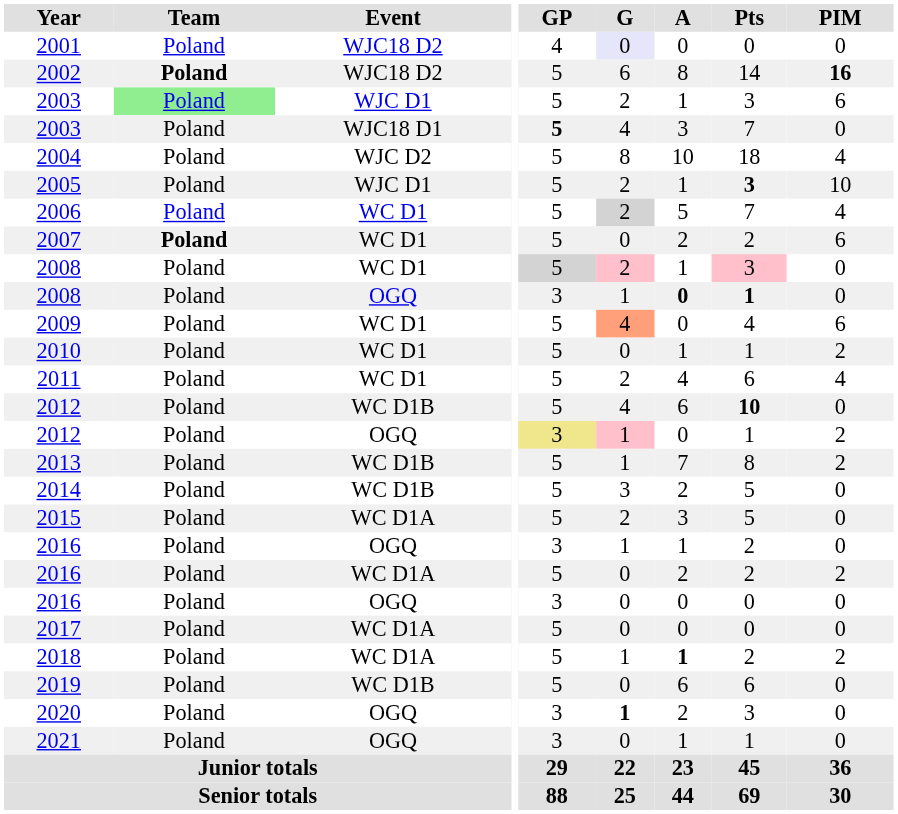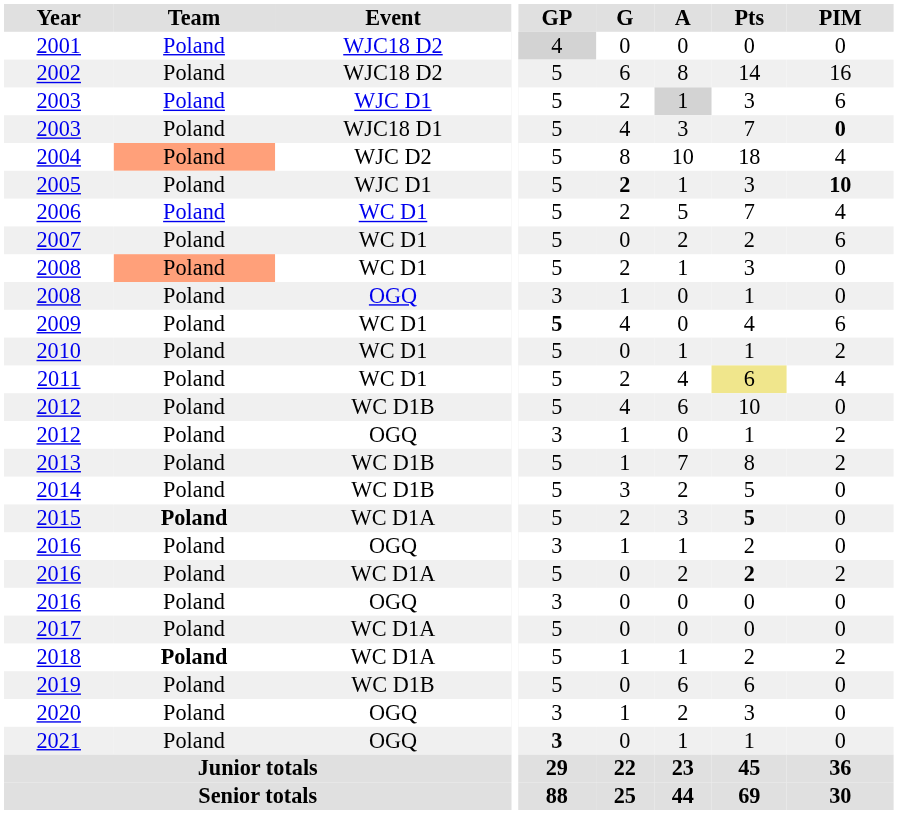(557, 45) no background -> (557, 45) lightgrey background
(625, 45) lavender background -> (625, 45) no background
(194, 73) bold -> (194, 73) normal
(840, 73) bold -> (840, 73) normal
(194, 101) lightgreen background -> (194, 101) no background
(683, 101) no background -> (683, 101) lightgrey background
(557, 128) bold -> (557, 128) normal
(840, 128) normal -> (840, 128) bold
(194, 156) no background -> (194, 156) lightsalmon background
(625, 184) normal -> (625, 184) bold
(749, 184) bold -> (749, 184) normal
(840, 184) normal -> (840, 184) bold
(625, 212) lightgrey background -> (625, 212) no background
(194, 240) bold -> (194, 240) normal
(194, 267) no background -> (194, 267) lightsalmon background
(557, 267) lightgrey background -> (557, 267) no background
(625, 267) pink background -> (625, 267) no background
(749, 267) pink background -> (749, 267) no background
(683, 295) bold -> (683, 295) normal
(749, 295) bold -> (749, 295) normal
(557, 323) normal -> (557, 323) bold
(625, 323) lightsalmon background -> (625, 323) no background
(749, 379) no background -> (749, 379) khaki background
(749, 406) bold -> (749, 406) normal
(557, 434) khaki background -> (557, 434) no background
(625, 434) pink background -> (625, 434) no background
(194, 518) normal -> (194, 518) bold
(749, 518) normal -> (749, 518) bold
(749, 573) normal -> (749, 573) bold
(194, 657) normal -> (194, 657) bold
(683, 657) bold -> (683, 657) normal
(625, 712) bold -> (625, 712) normal
(557, 740) normal -> (557, 740) bold
